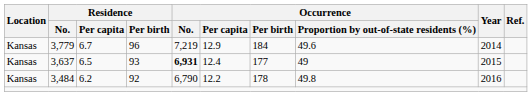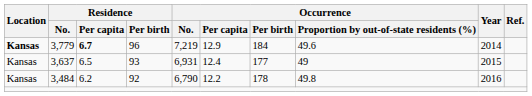(22, 45) normal -> (23, 45) bold
(86, 45) normal -> (86, 45) bold
(186, 62) bold -> (186, 62) normal
